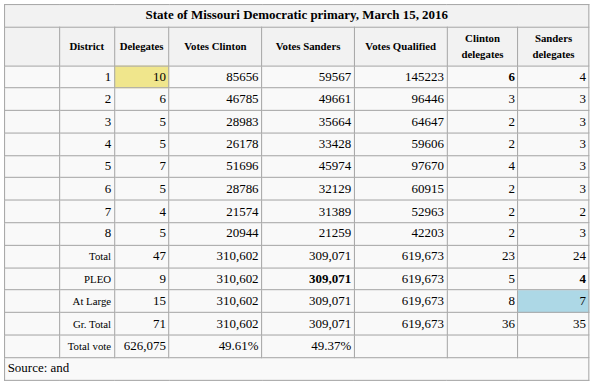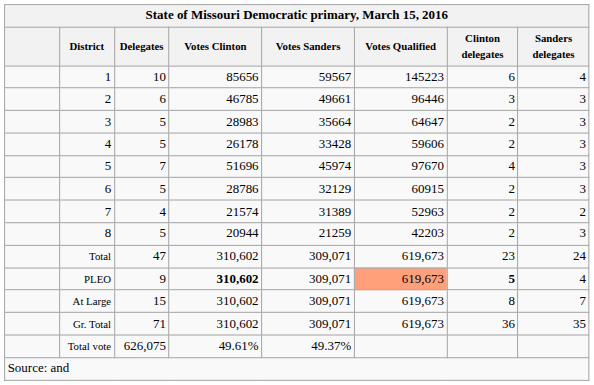(159, 76) khaki background -> (159, 76) no background
(512, 76) bold -> (512, 76) normal
(238, 278) normal -> (238, 278) bold
(330, 278) bold -> (330, 278) normal
(423, 278) no background -> (423, 278) lightsalmon background
(512, 278) normal -> (512, 278) bold
(583, 278) bold -> (583, 278) normal
(583, 301) lightblue background -> (583, 301) no background
